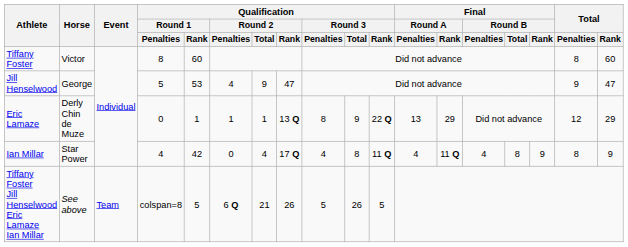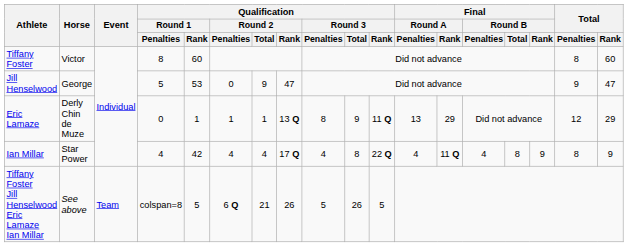(231, 84) 4 -> (231, 84) 0
(382, 119) 22 Q -> (382, 119) 11 Q
(231, 154) 0 -> (231, 154) 4
(382, 154) 11 Q -> (382, 154) 22 Q
